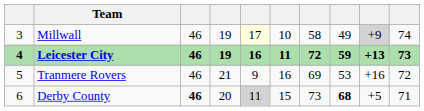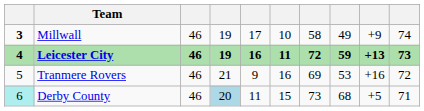(19, 34) normal -> (19, 34) bold
(255, 34) lightyellow background -> (255, 34) no background
(375, 34) lightgrey background -> (375, 34) no background
(19, 95) no background -> (19, 95) paleturquoise background
(195, 95) bold -> (195, 95) normal
(225, 95) no background -> (225, 95) lightblue background
(255, 95) lightgrey background -> (255, 95) no background
(345, 95) bold -> (345, 95) normal
